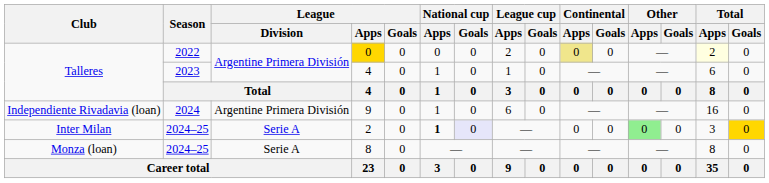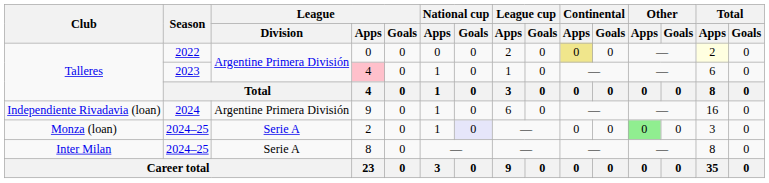(368, 52) gold background -> (368, 52) no background
(368, 71) no background -> (368, 71) pink background
(84, 129) Inter Milan -> (84, 129) Monza (loan)
(437, 129) bold -> (437, 129) normal
(746, 129) gold background -> (746, 129) no background
(84, 149) Monza (loan) -> (84, 149) Inter Milan
